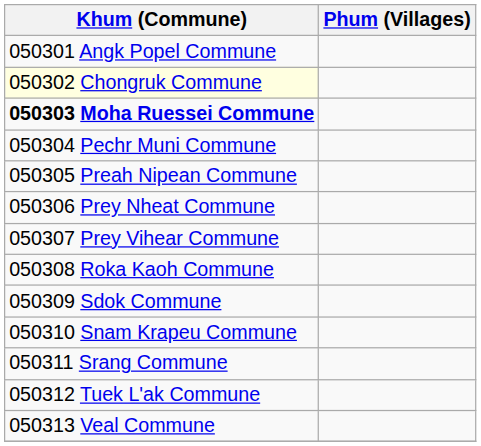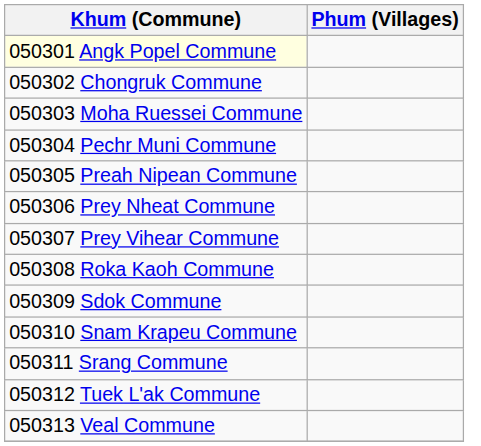(143, 51) no background -> (143, 51) lightyellow background
(136, 82) lightyellow background -> (136, 82) no background
(162, 113) bold -> (156, 113) normal
